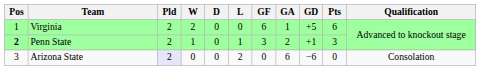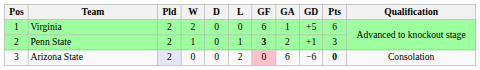(16, 42) bold -> (16, 42) normal
(264, 42) normal -> (264, 42) bold
(264, 57) no background -> (264, 57) pink background
(335, 57) normal -> (335, 57) bold
